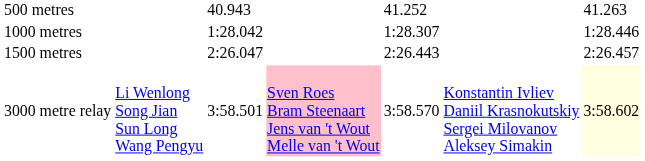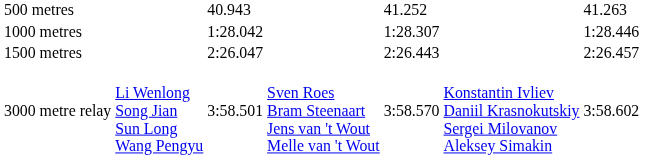(323, 119) pink background -> (323, 119) no background
(611, 110) lightyellow background -> (611, 110) no background
